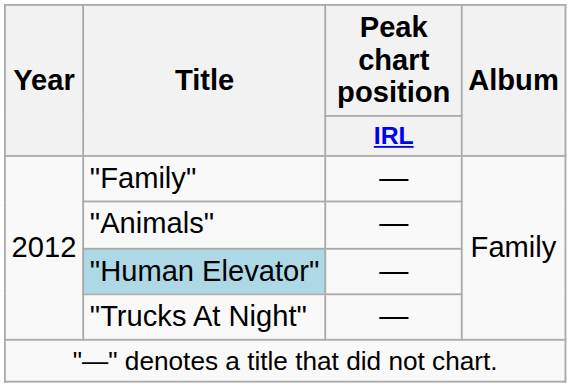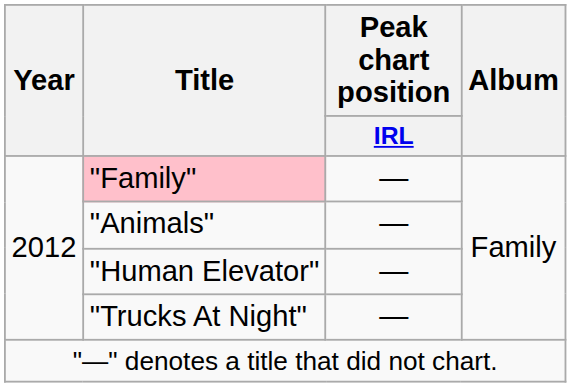(143, 178) no background -> (143, 178) pink background
(205, 270) lightblue background -> (205, 270) no background
